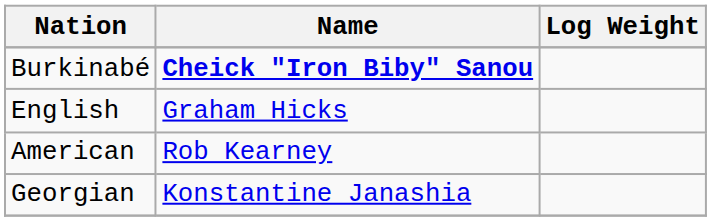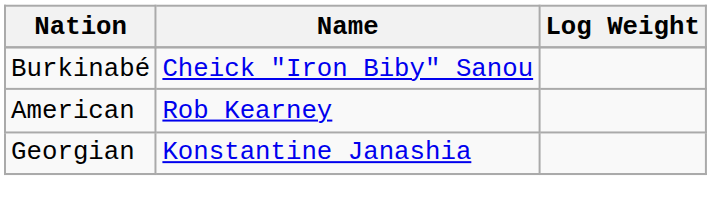(348, 69) bold -> (348, 69) normal
- row: (65, 111)
